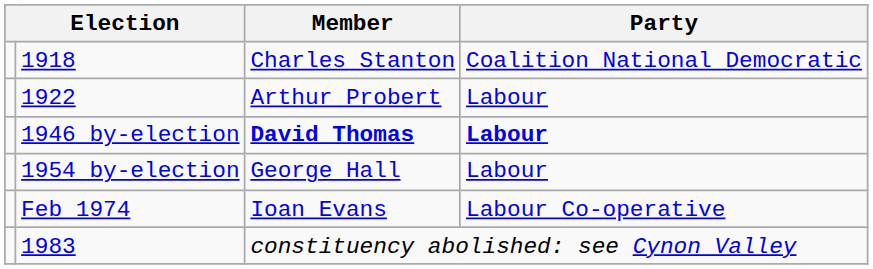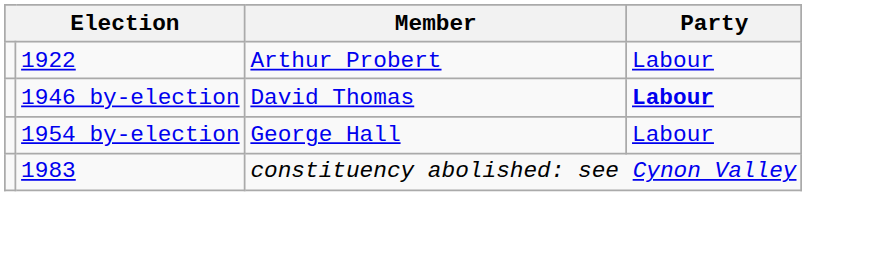- row: (48, 60)
(332, 135) bold -> (332, 98) normal
- row: (76, 209)
